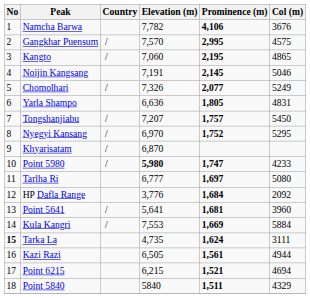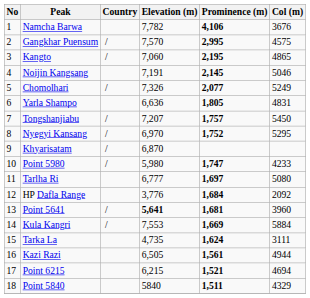(152, 164) bold -> (152, 164) normal
(152, 210) normal -> (152, 210) bold
(11, 240) bold -> (11, 240) normal
